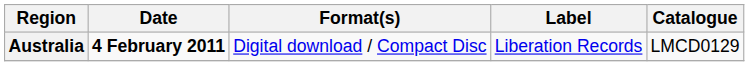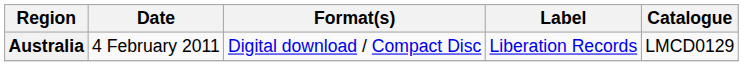(159, 46) bold -> (156, 46) normal
